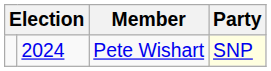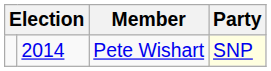(43, 50) 2024 -> (43, 50) 2014
